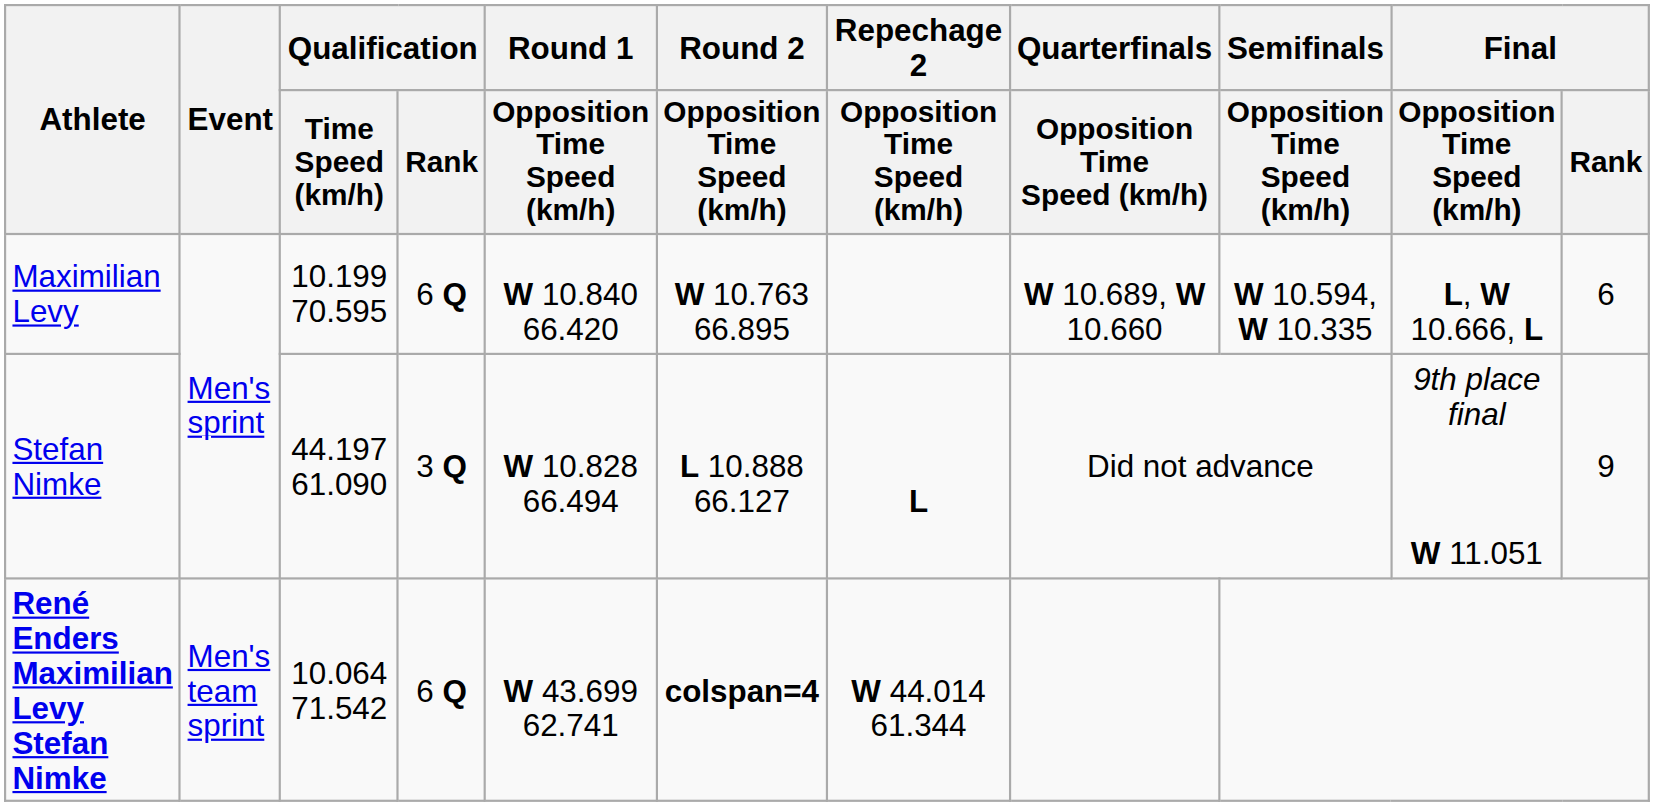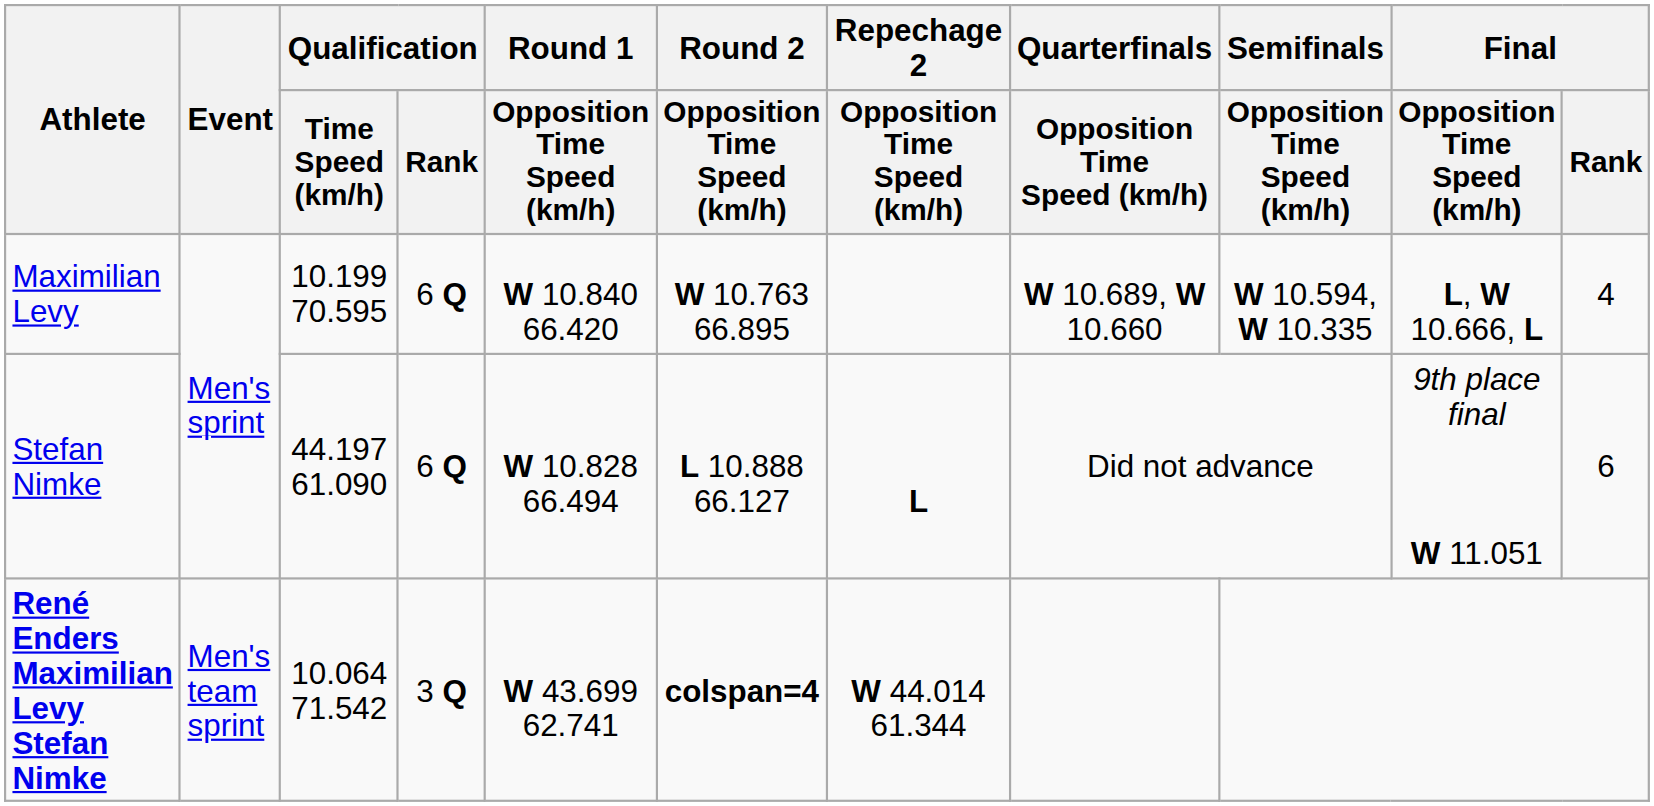(1606, 295) 6 -> (1606, 295) 4
(442, 466) 3 Q -> (442, 466) 6 Q
(1606, 466) 9 -> (1606, 466) 6
(442, 690) 6 Q -> (442, 690) 3 Q
